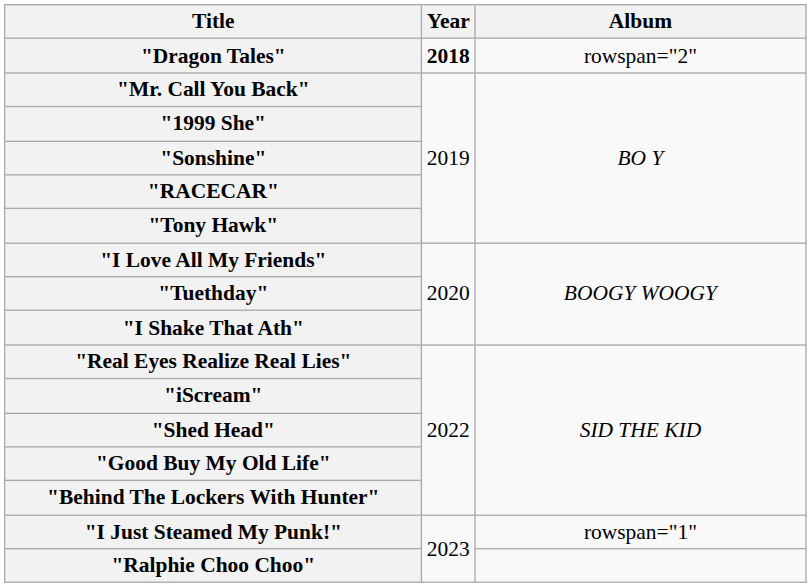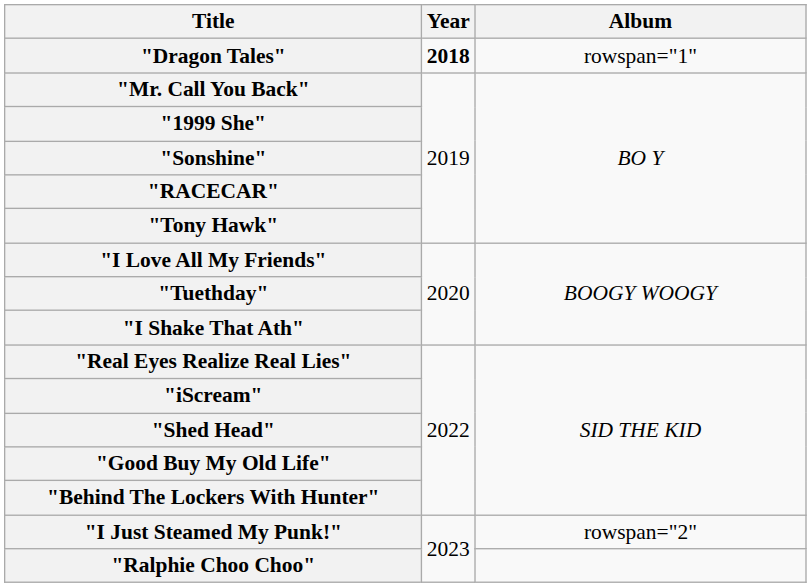(640, 55) rowspan="2" -> (640, 55) rowspan="1"
(640, 531) rowspan="1" -> (640, 531) rowspan="2"
